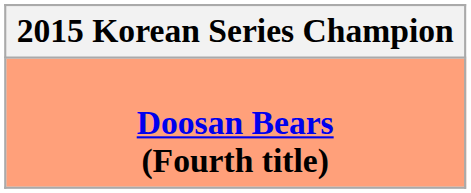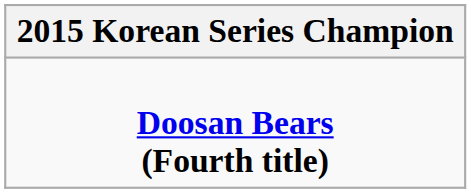(235, 141) lightsalmon background -> (235, 141) no background
